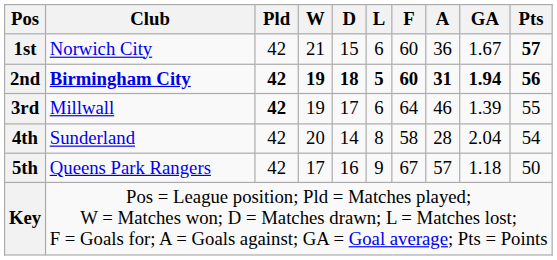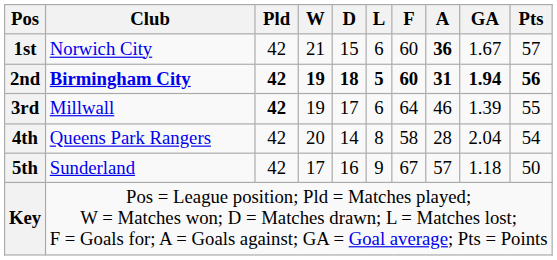(443, 49) normal -> (443, 49) bold
(531, 49) bold -> (531, 49) normal
(92, 138) Sunderland -> (130, 138) Queens Park Rangers
(130, 167) Queens Park Rangers -> (92, 167) Sunderland
